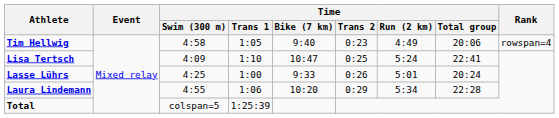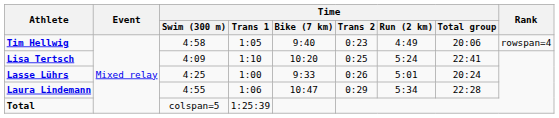(304, 58) 10:47 -> (304, 58) 10:20
(304, 90) 10:20 -> (304, 90) 10:47
